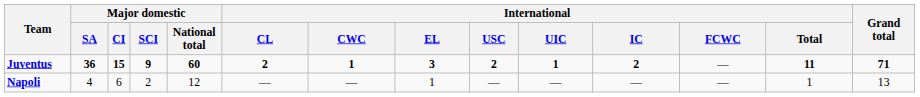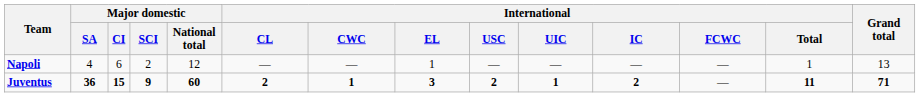rows swapped: (29, 63) <-> (24, 82)
